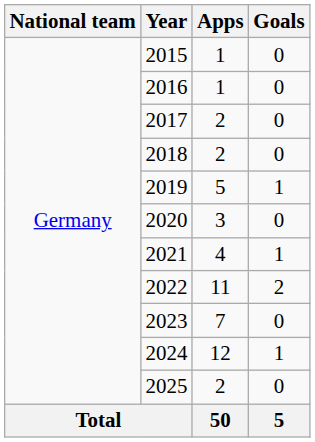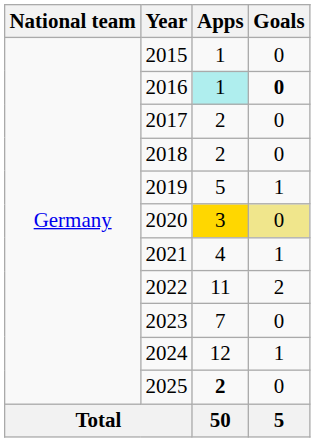(220, 87) no background -> (220, 87) paleturquoise background
(279, 87) normal -> (279, 87) bold
(220, 220) no background -> (220, 220) gold background
(279, 220) no background -> (279, 220) khaki background
(220, 386) normal -> (220, 386) bold
